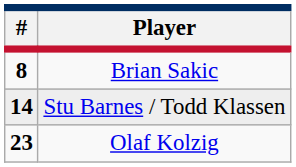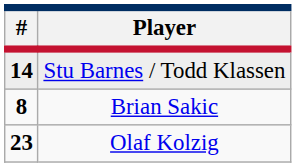rows swapped: (164, 70) <-> (164, 106)
